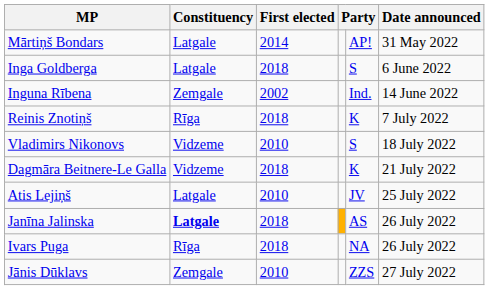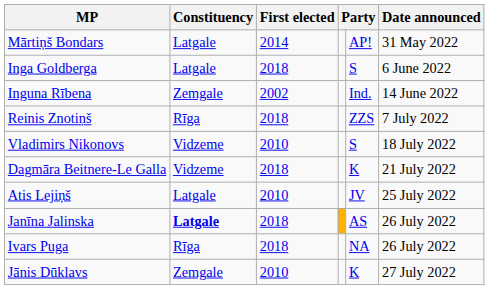(354, 119) K -> (362, 119) ZZS
(362, 271) ZZS -> (354, 271) K
